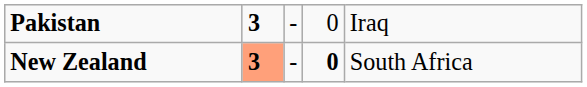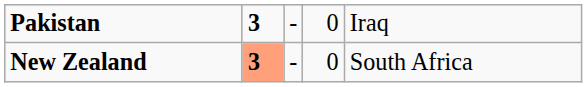(333, 61) bold -> (333, 61) normal
